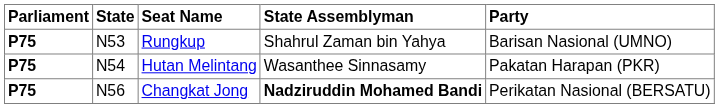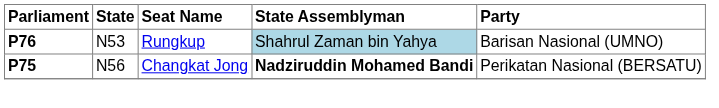(22, 41) P75 -> (22, 41) P76
(355, 41) no background -> (346, 41) lightblue background
- row: (199, 66)
